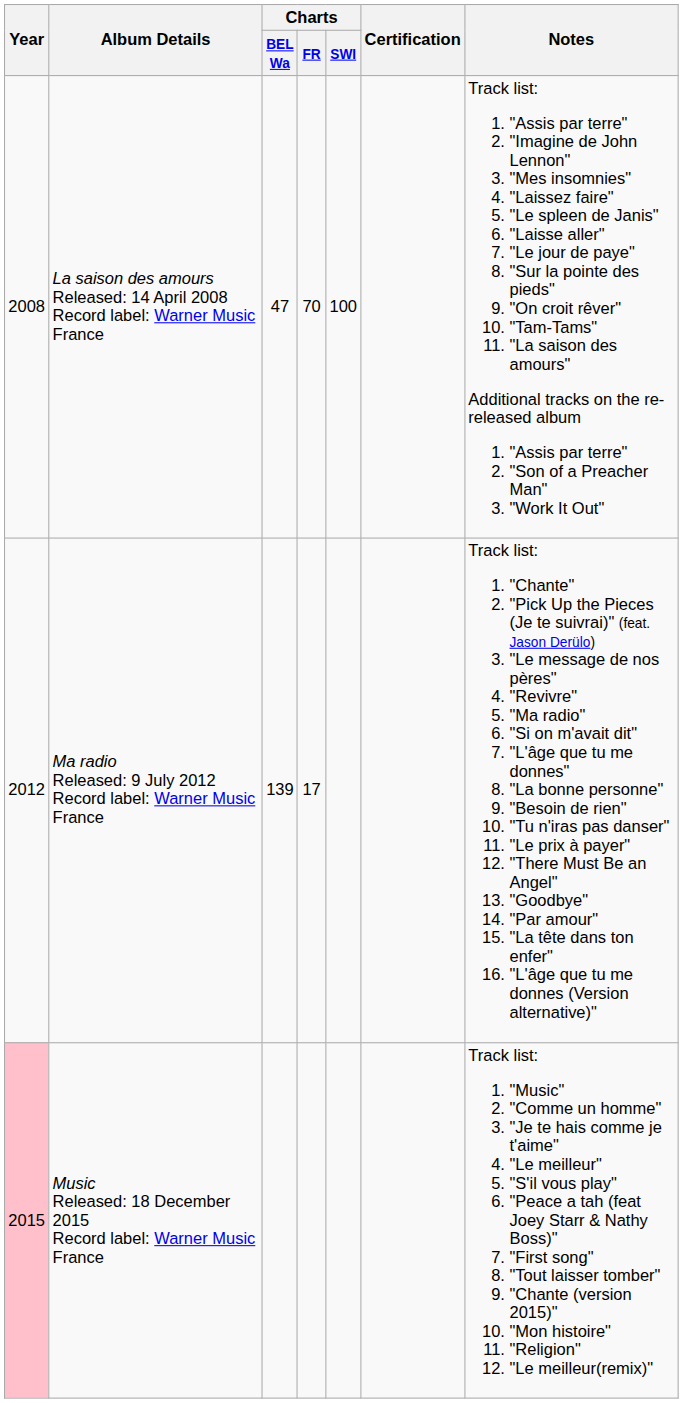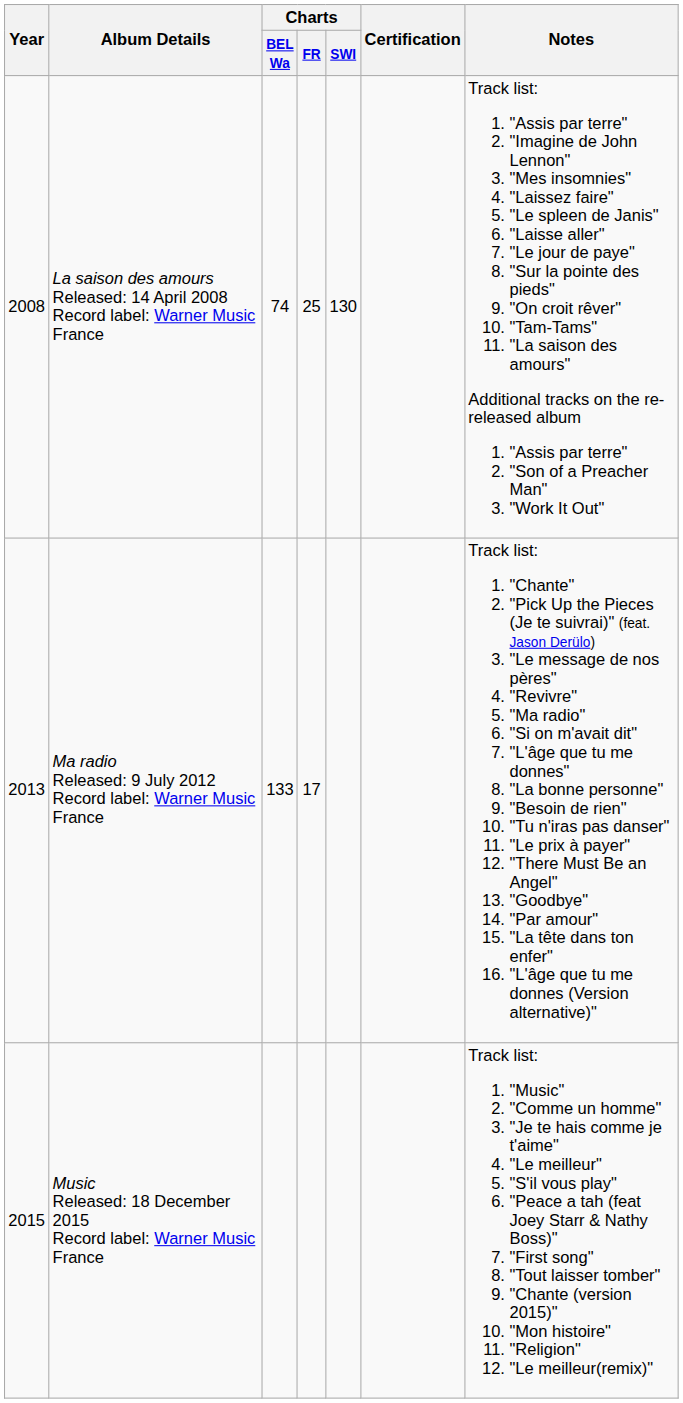(280, 306) 47 -> (280, 306) 74
(312, 306) 70 -> (312, 306) 25
(343, 306) 100 -> (343, 306) 130
(27, 790) 2012 -> (27, 790) 2013
(280, 790) 139 -> (280, 790) 133
(27, 1220) pink background -> (27, 1220) no background
